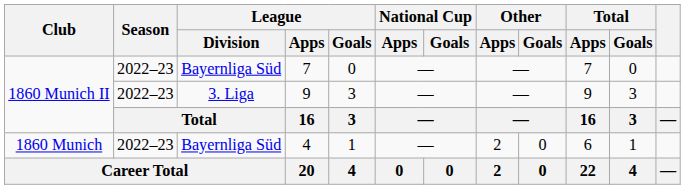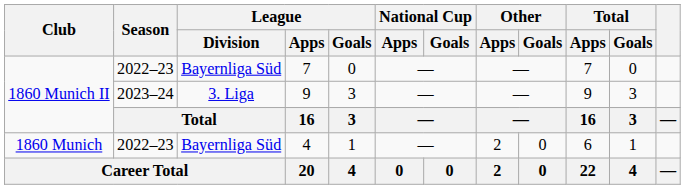(145, 94) 2022–23 -> (145, 94) 2023–24
